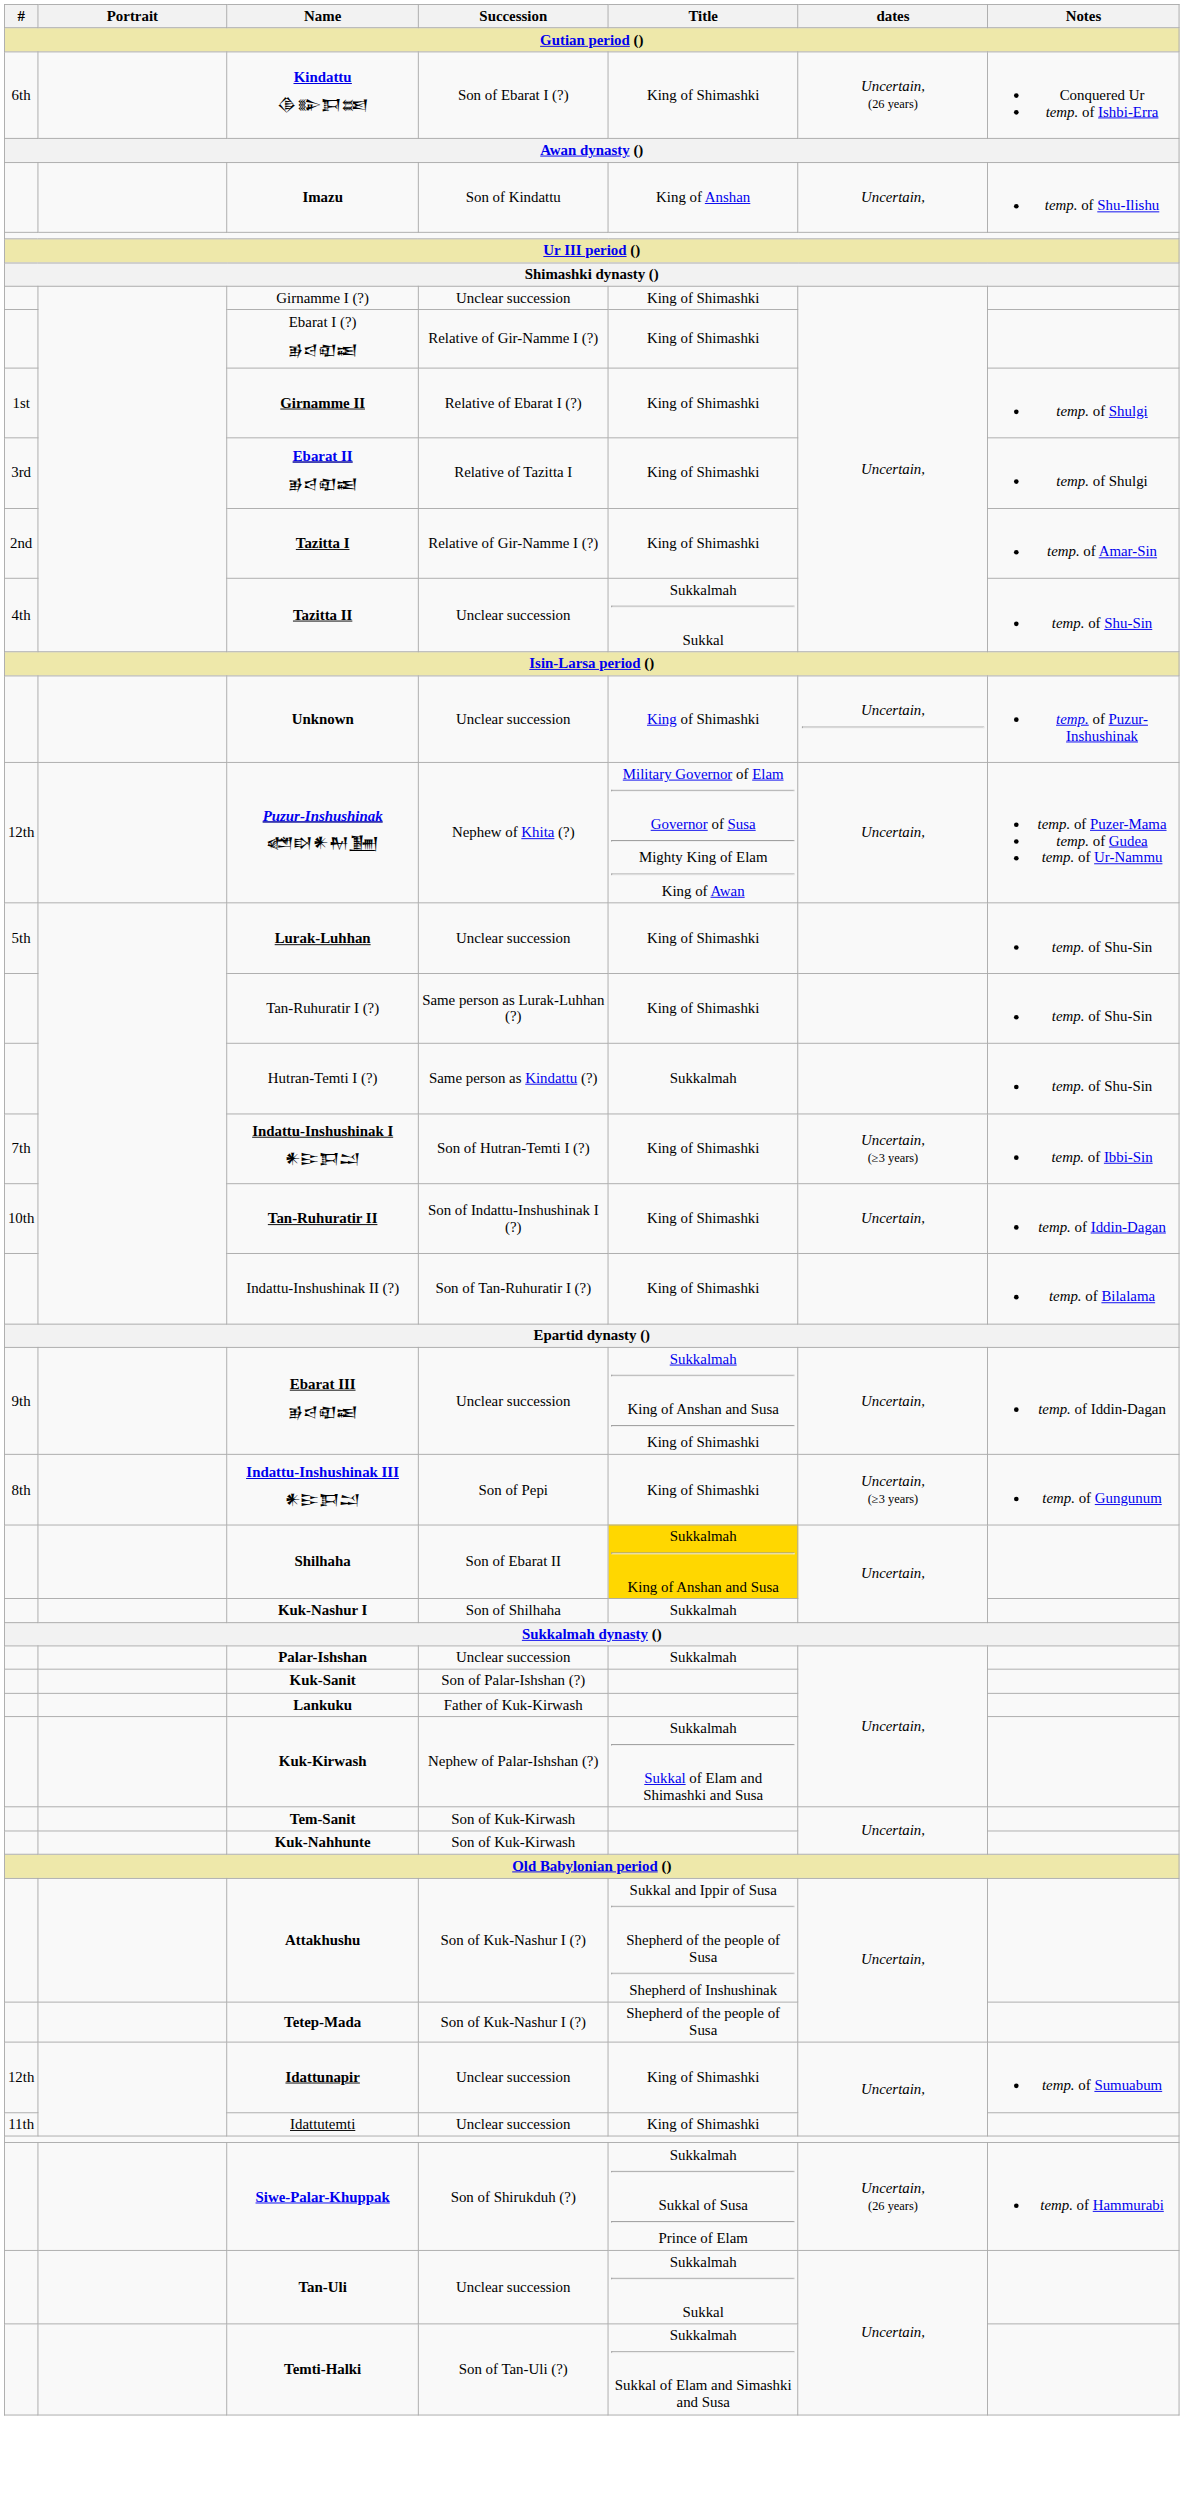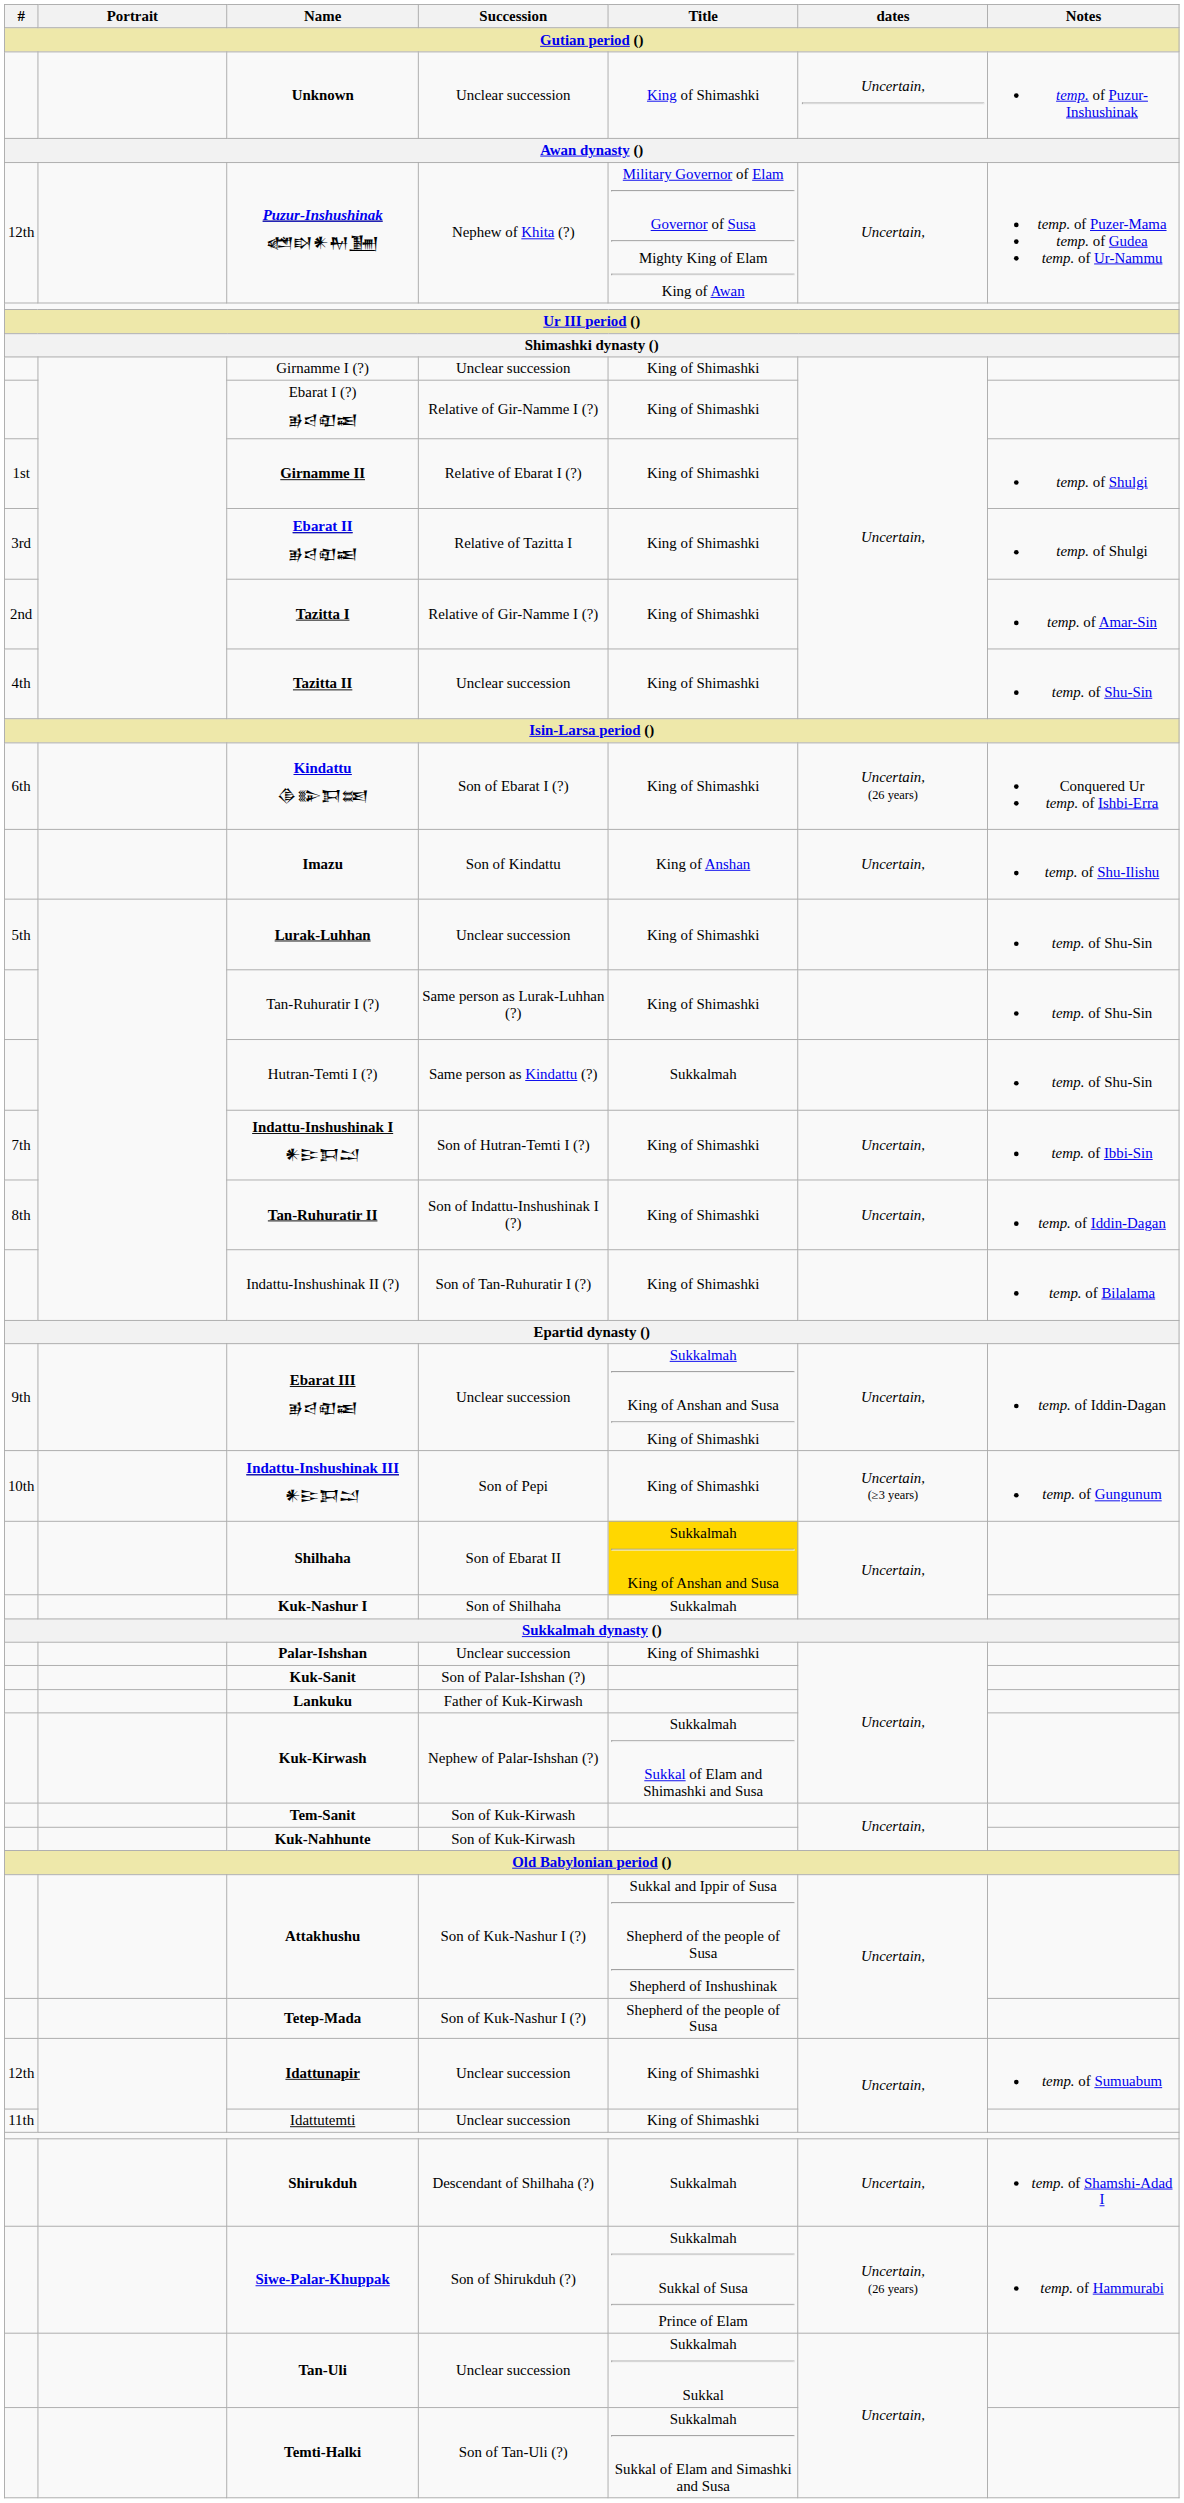rows swapped: (323, 719) <-> (323, 91)
rows swapped: (323, 829) <-> (323, 197)
(703, 615) Sukkalmah Sukkal -> (703, 683) King of Shimashki
(893, 1148) Uncertain, (≥3 years) -> (893, 1144) Uncertain,
(21, 1218) 10th -> (21, 1214) 8th
(21, 1489) 8th -> (21, 1486) 10th
(703, 1657) Sukkalmah -> (703, 1653) King of Shimashki
+ row: (323, 2182)
